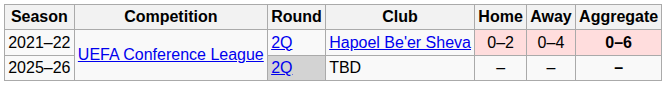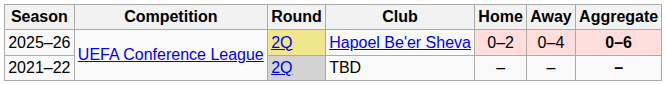(39, 42) 2021–22 -> (39, 42) 2025–26
(282, 42) no background -> (282, 42) khaki background
(39, 67) 2025–26 -> (39, 67) 2021–22
